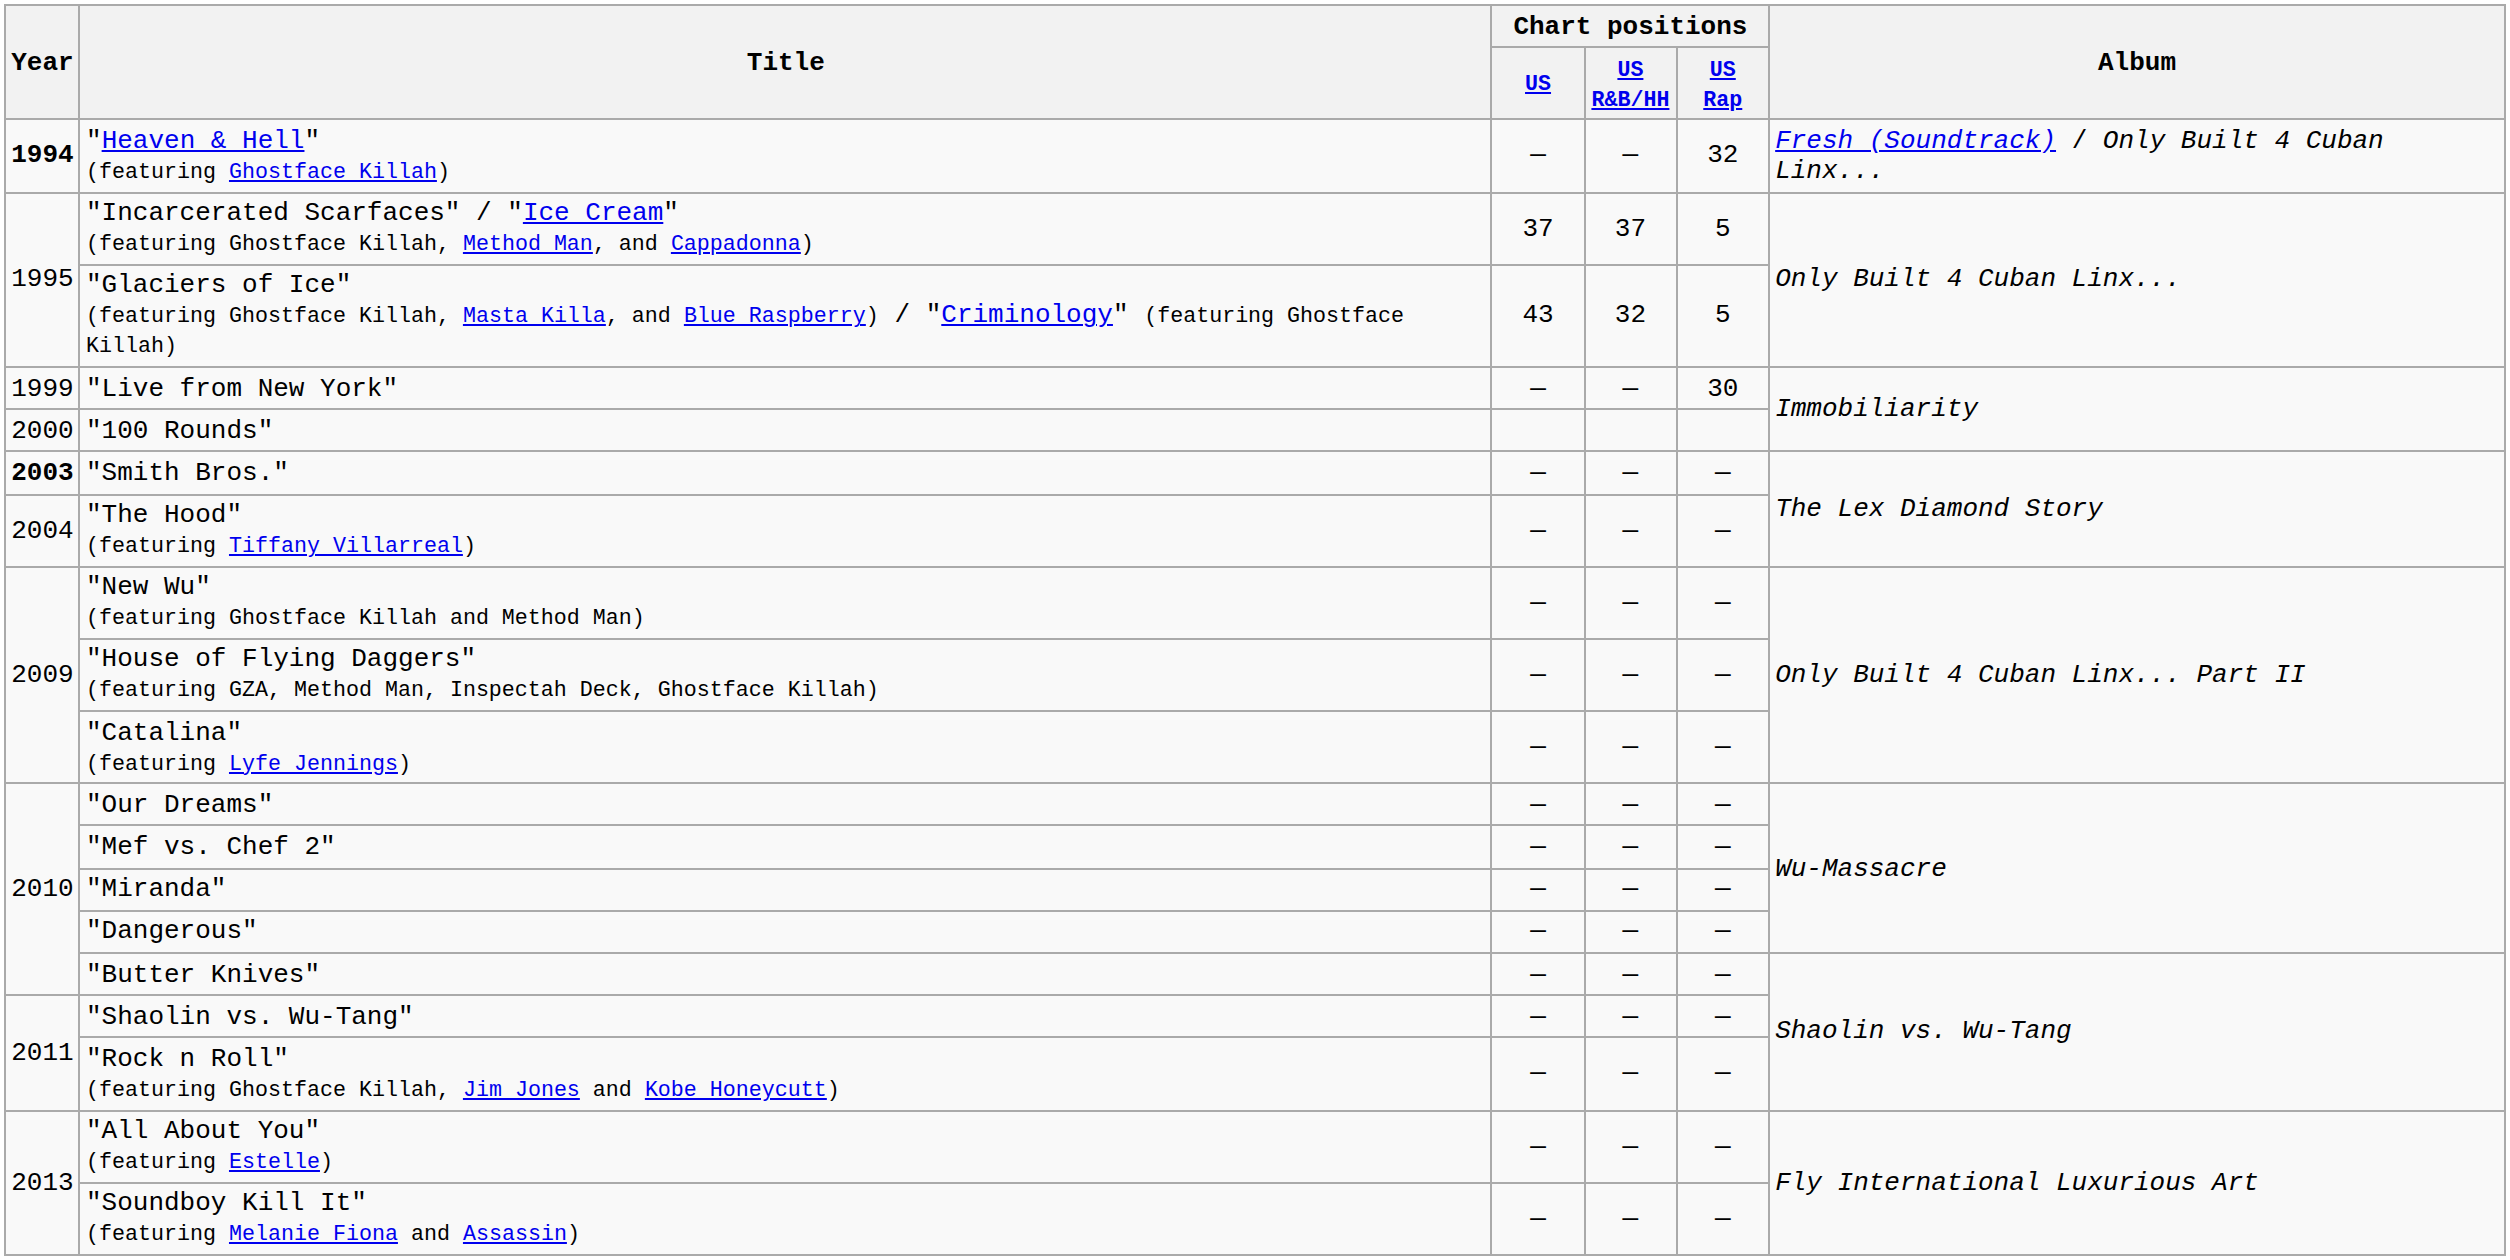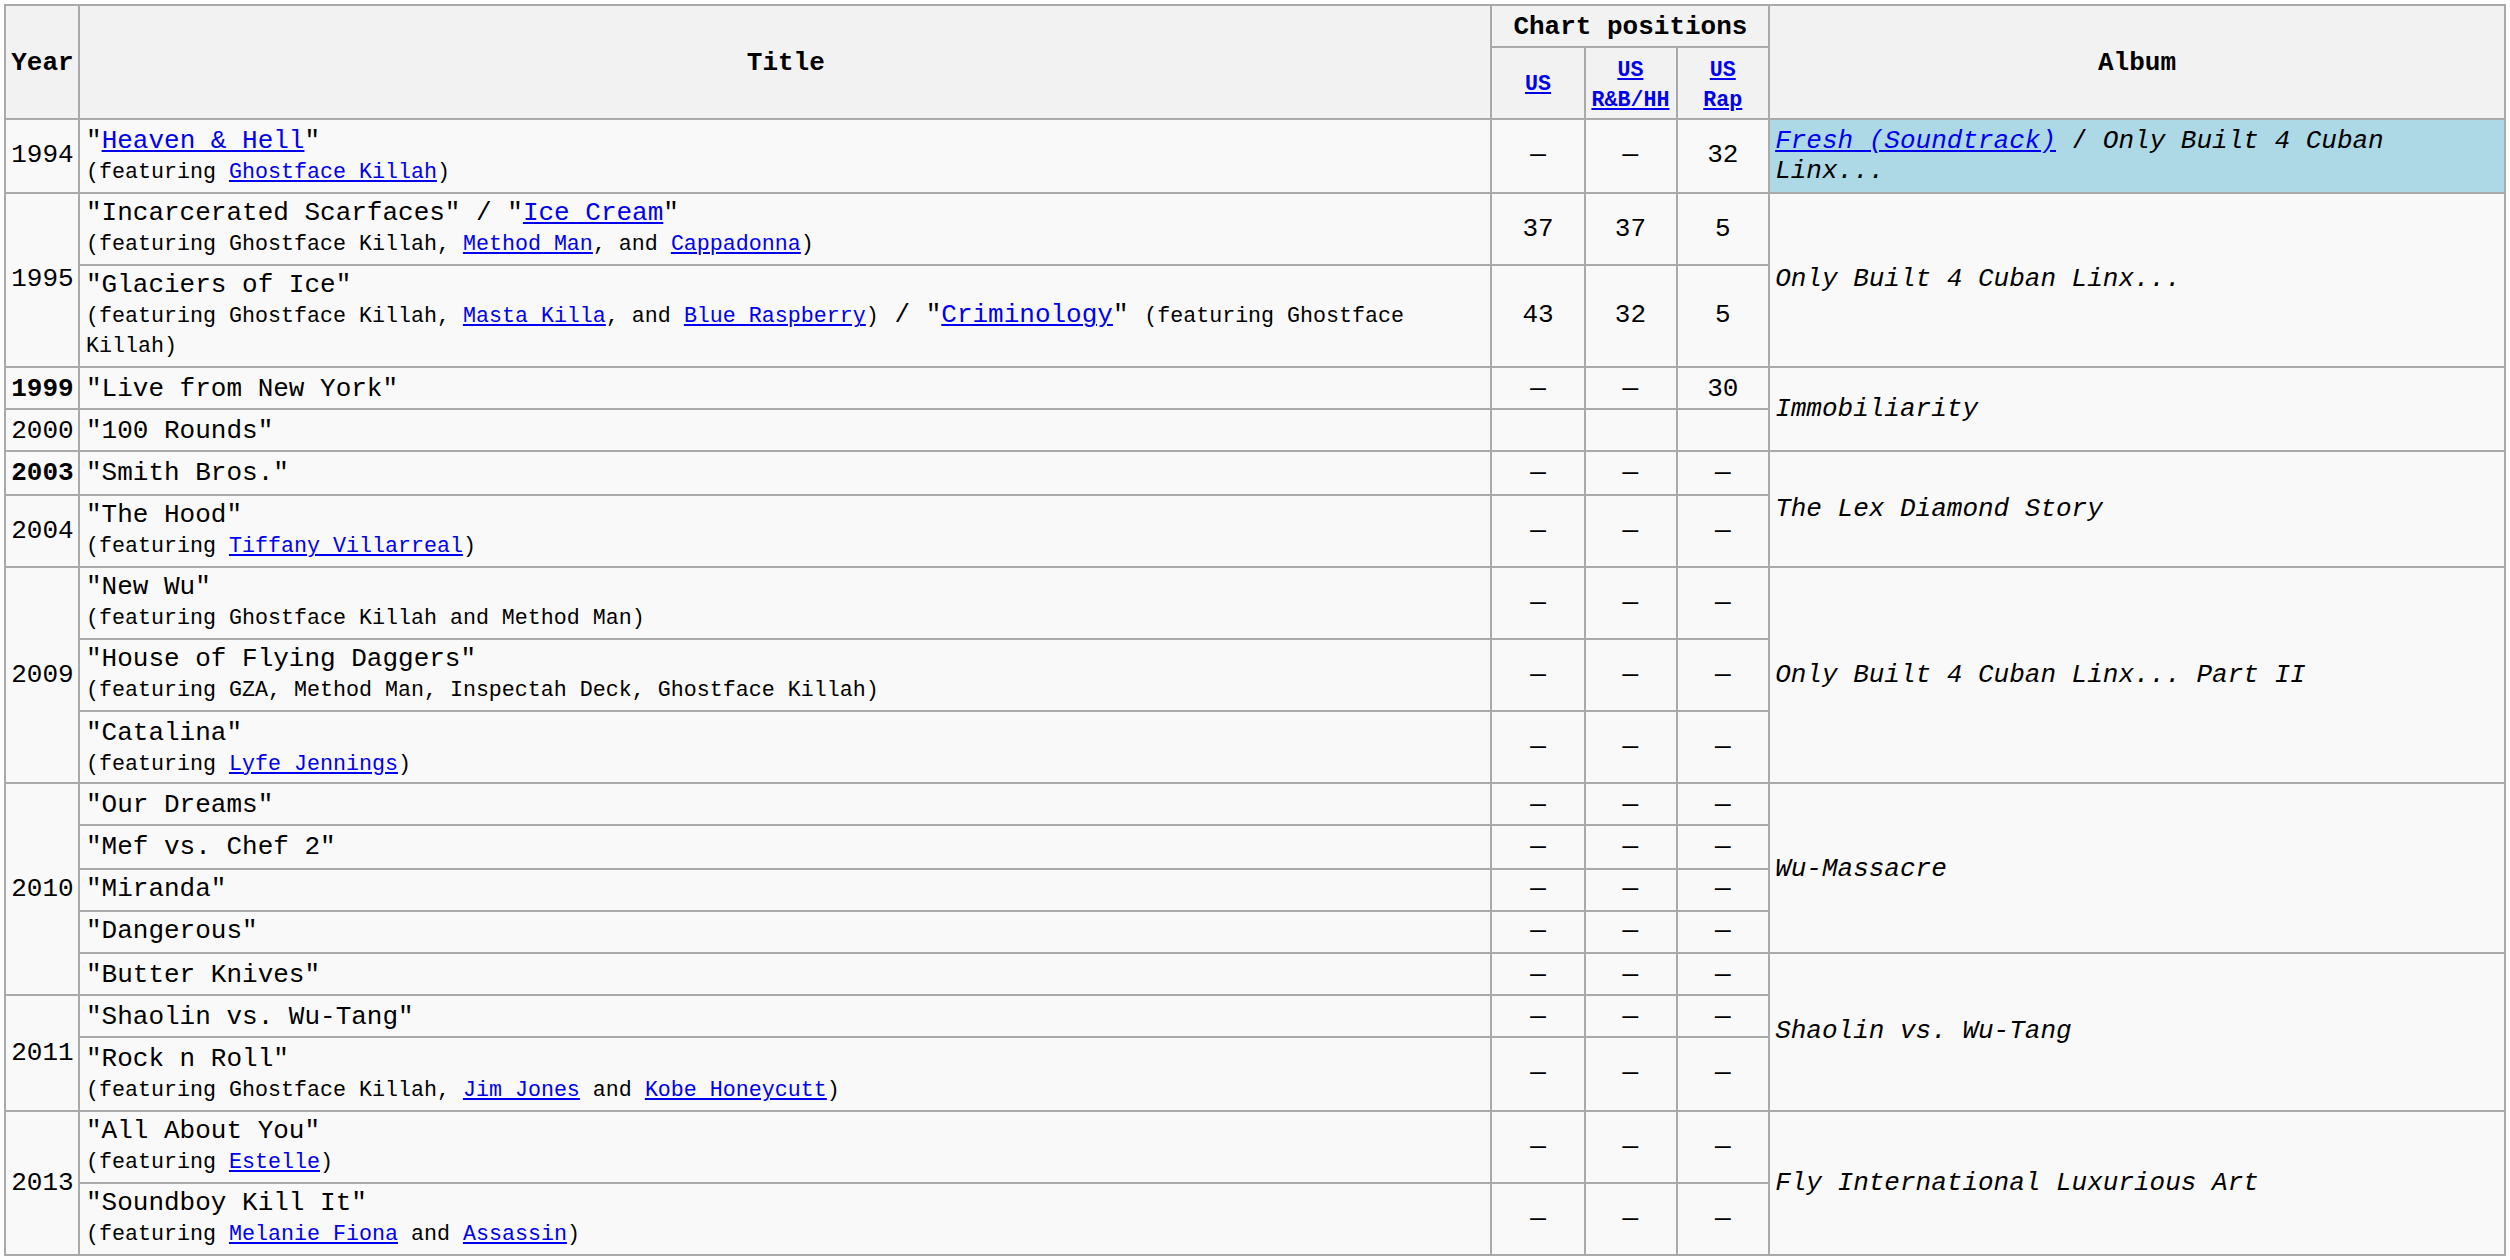(42, 156) bold -> (42, 156) normal
(2079, 156) no background -> (2079, 156) lightblue background
(42, 388) normal -> (42, 388) bold
